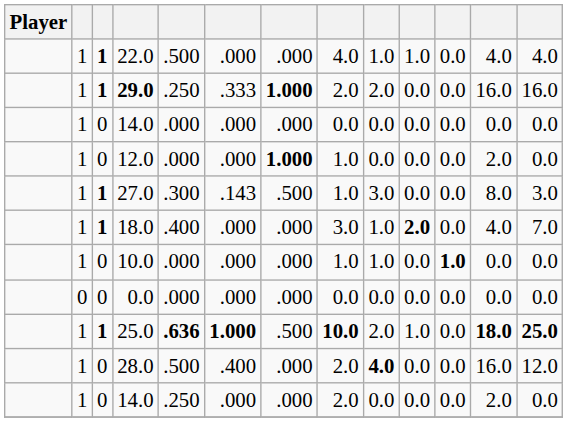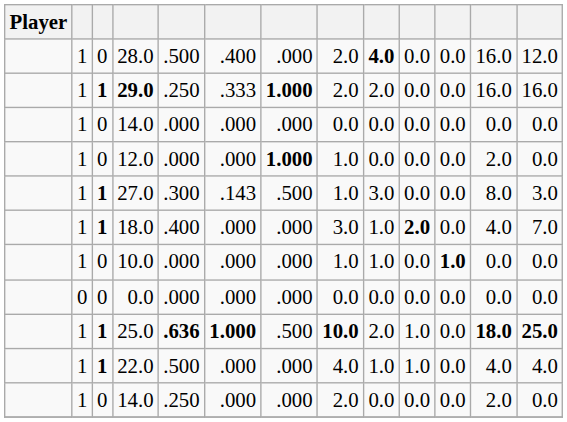rows swapped: (82, 56) <-> (82, 365)
